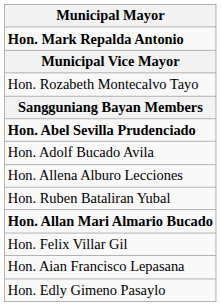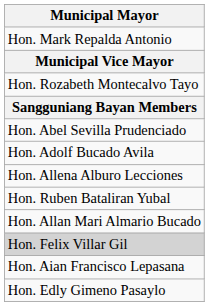(96, 38) bold -> (90, 38) normal
(102, 130) bold -> (97, 130) normal
(110, 221) bold -> (104, 221) normal
(68, 244) no background -> (68, 244) lightgrey background
